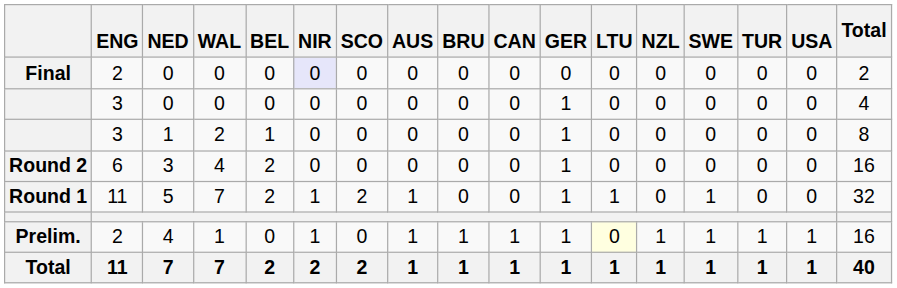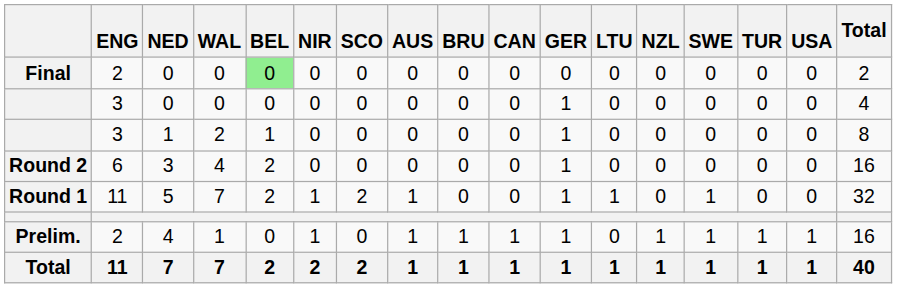(270, 72) no background -> (270, 72) lightgreen background
(315, 72) lavender background -> (315, 72) no background
(614, 236) lightyellow background -> (614, 236) no background
